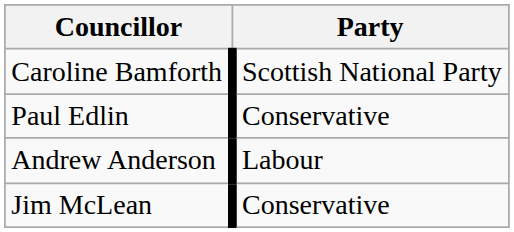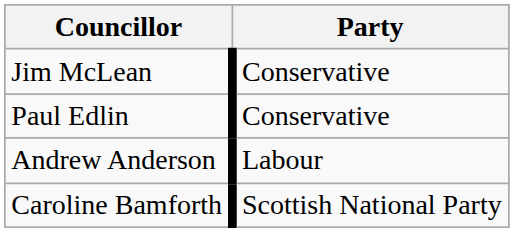rows swapped: (117, 71) <-> (82, 204)
